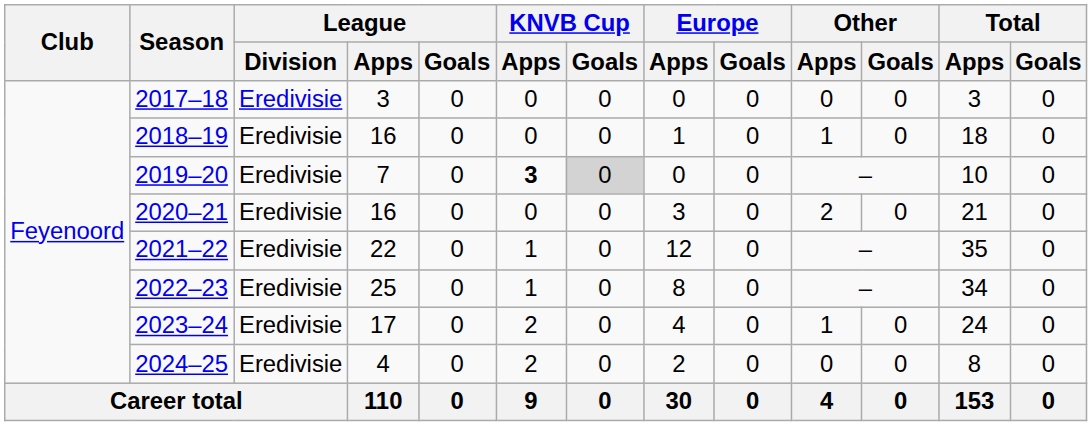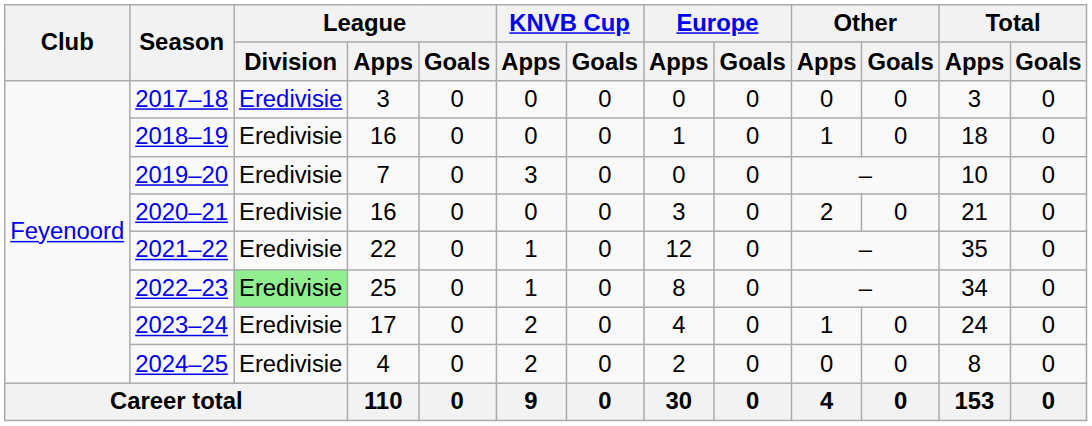(531, 174) bold -> (531, 174) normal
(605, 174) lightgrey background -> (605, 174) no background
(291, 288) no background -> (291, 288) lightgreen background
